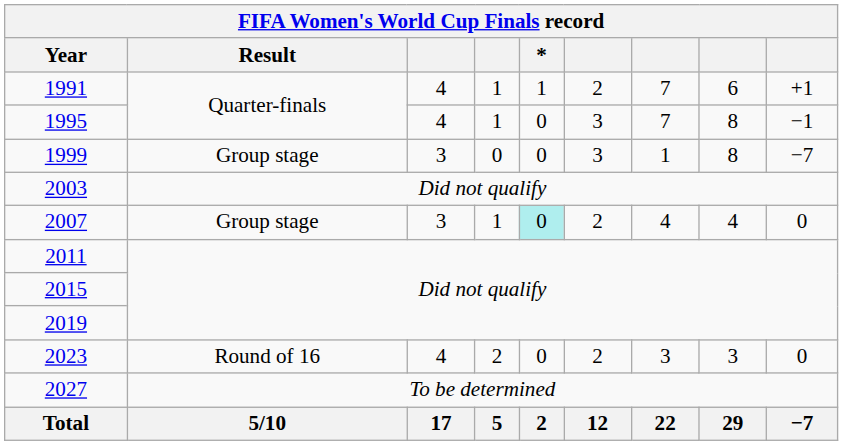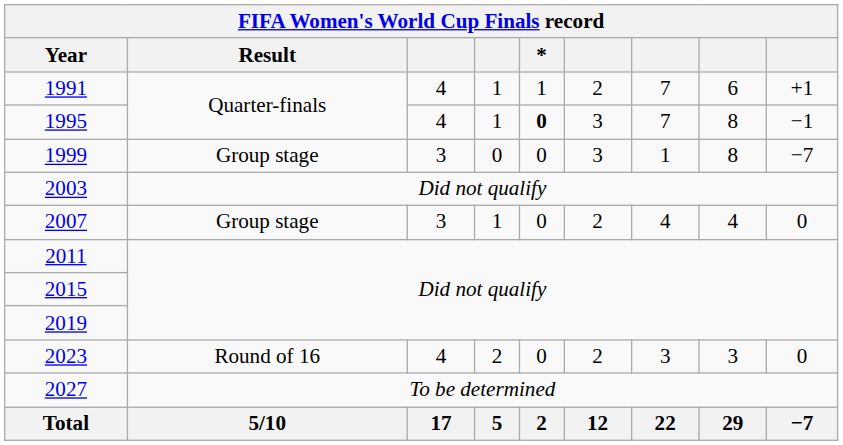(542, 121) normal -> (542, 121) bold
(542, 222) paleturquoise background -> (542, 222) no background
